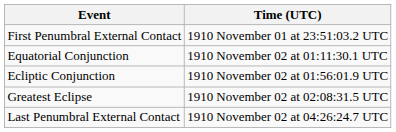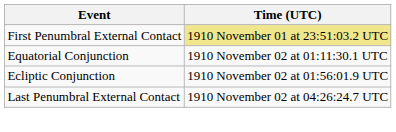(288, 35) no background -> (288, 35) khaki background
- row: (50, 96)
